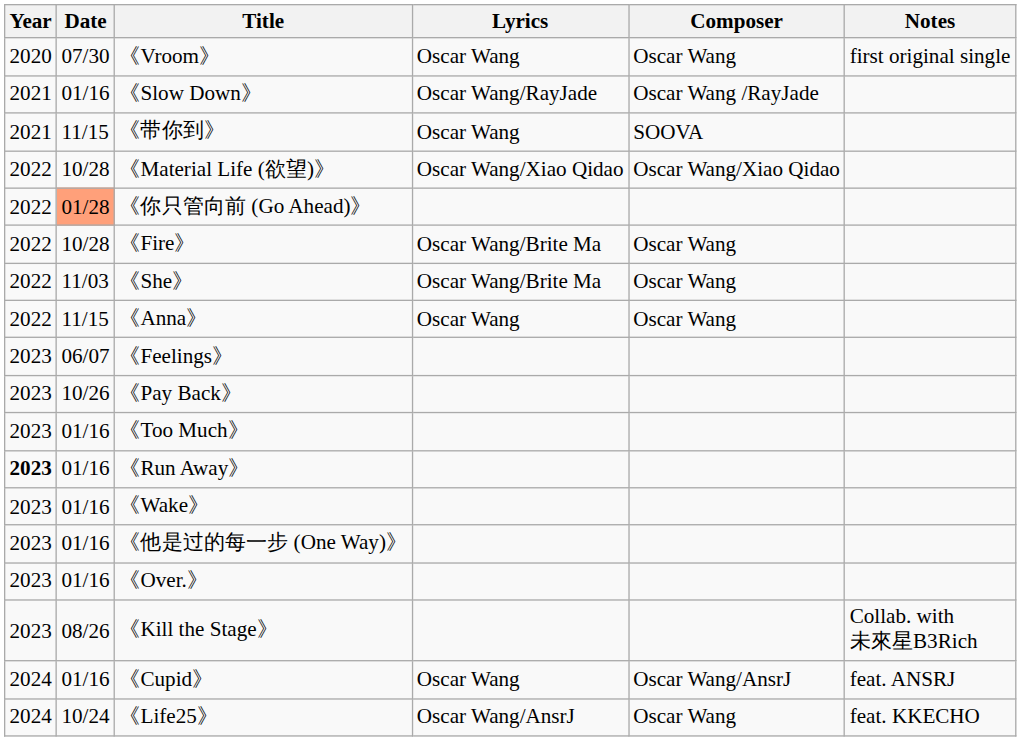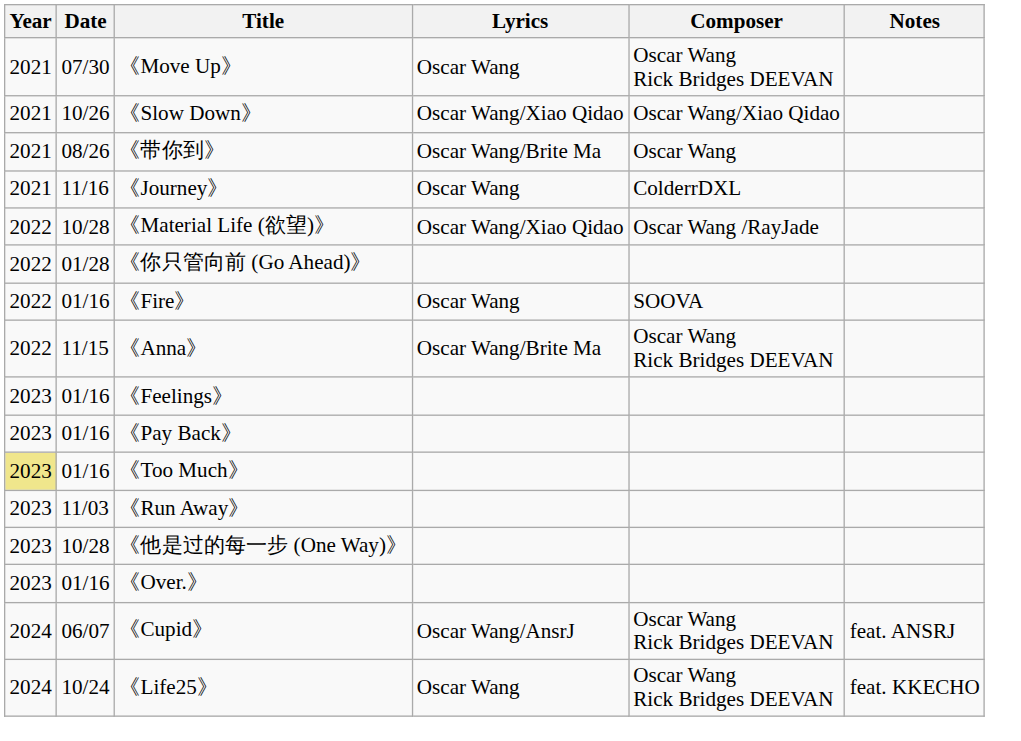- row: (170, 56)
+ row: (181, 65)
(86, 94) 01/16 -> (86, 113) 10/26
(507, 94) Oscar Wang/RayJade -> (520, 113) Oscar Wang/Xiao Qidao
(726, 94) Oscar Wang /RayJade -> (737, 113) Oscar Wang/Xiao Qidao
(85, 131) 11/15 -> (86, 151) 08/26
(468, 131) Oscar Wang -> (509, 151) Oscar Wang/Brite Ma
(668, 131) SOOVA -> (685, 151) Oscar Wang
+ row: (174, 188)
(737, 169) Oscar Wang/Xiao Qidao -> (726, 226) Oscar Wang /RayJade
(86, 206) lightsalmon background -> (86, 263) no background
(86, 243) 10/28 -> (86, 301) 01/16
(509, 243) Oscar Wang/Brite Ma -> (468, 301) Oscar Wang
(685, 243) Oscar Wang -> (668, 301) SOOVA
- row: (156, 280)
(468, 318) Oscar Wang -> (509, 348) Oscar Wang/Brite Ma
(685, 318) Oscar Wang -> (733, 348) Oscar Wang Rick Bridges DEEVAN
(86, 356) 06/07 -> (86, 395) 01/16
(86, 393) 10/26 -> (86, 433) 01/16
(31, 431) no background -> (31, 470) khaki background
(31, 468) bold -> (31, 508) normal
(86, 468) 01/16 -> (85, 508) 11/03
- row: (164, 505)
(86, 543) 01/16 -> (86, 545) 10/28
- row: (199, 629)
(86, 679) 01/16 -> (86, 630) 06/07
(468, 679) Oscar Wang -> (496, 630) Oscar Wang/AnsrJ
(712, 679) Oscar Wang/AnsrJ -> (733, 630) Oscar Wang Rick Bridges DEEVAN
(496, 717) Oscar Wang/AnsrJ -> (468, 687) Oscar Wang
(685, 717) Oscar Wang -> (733, 687) Oscar Wang Rick Bridges DEEVAN
